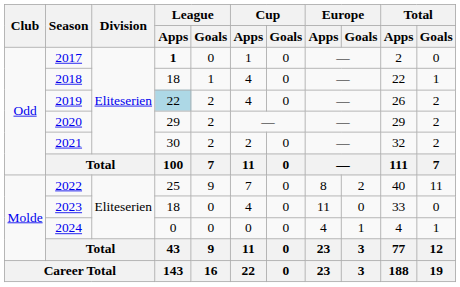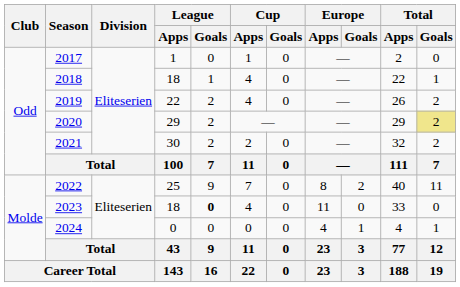(173, 57) bold -> (173, 57) normal
(173, 100) lightblue background -> (173, 100) no background
(436, 121) no background -> (436, 121) khaki background
(211, 206) normal -> (211, 206) bold
